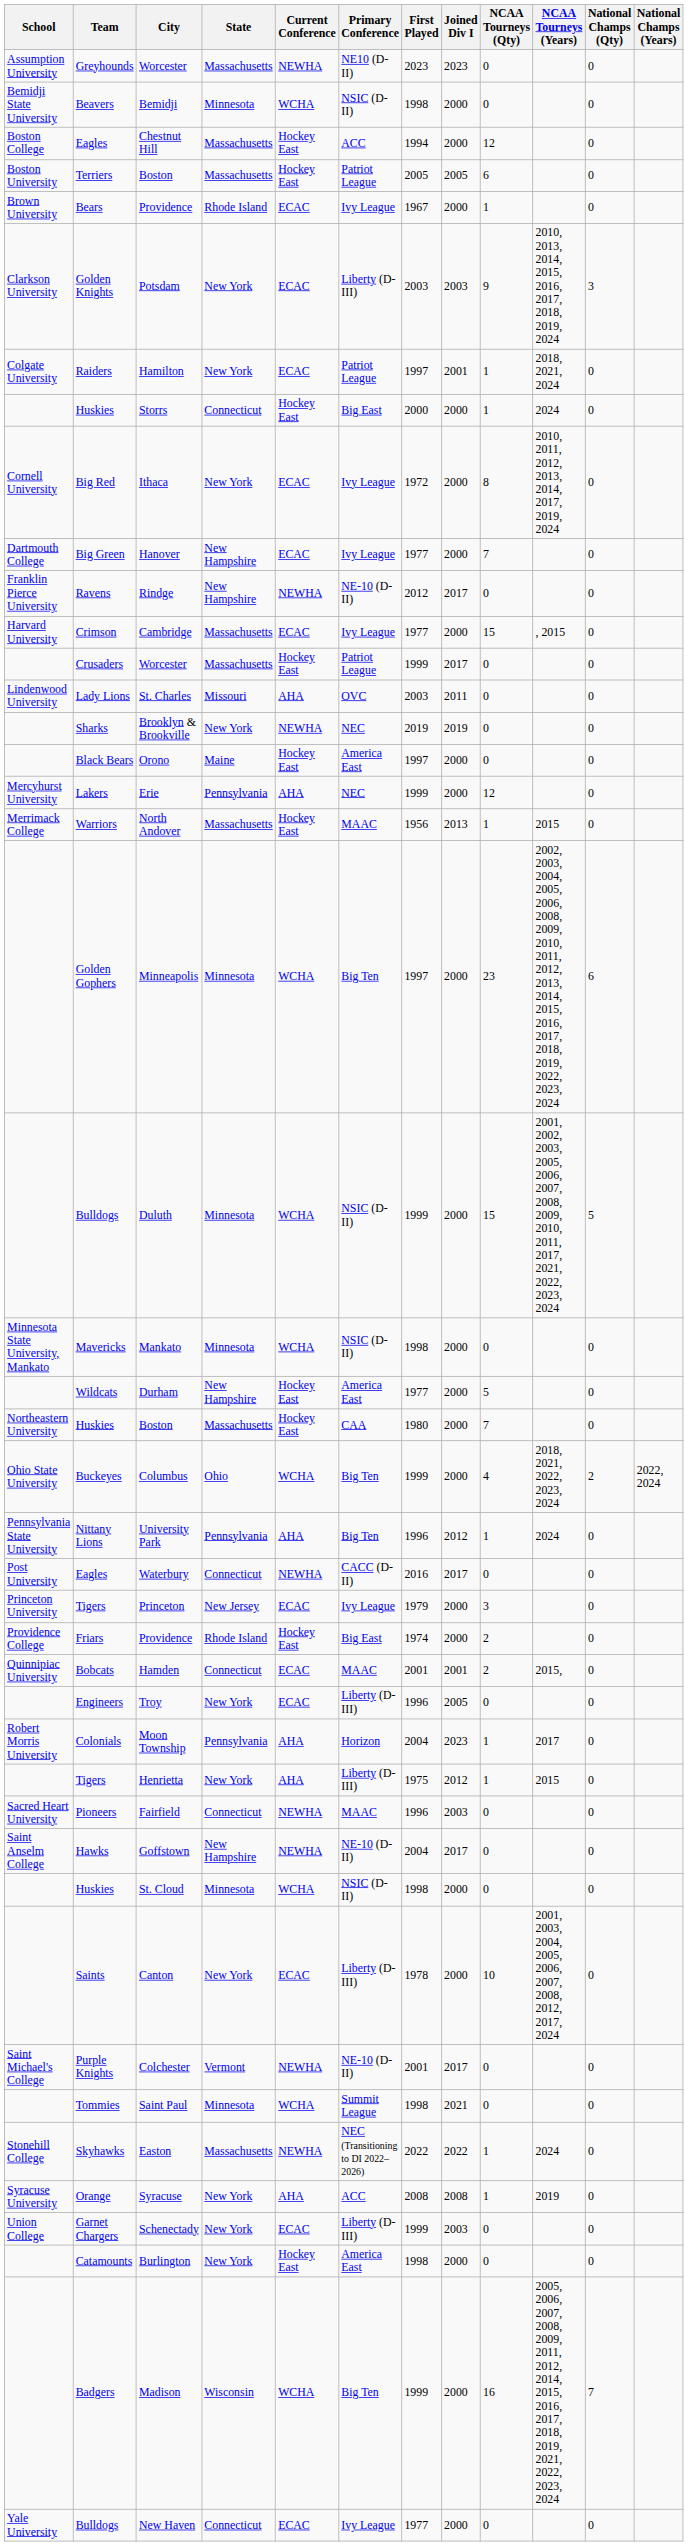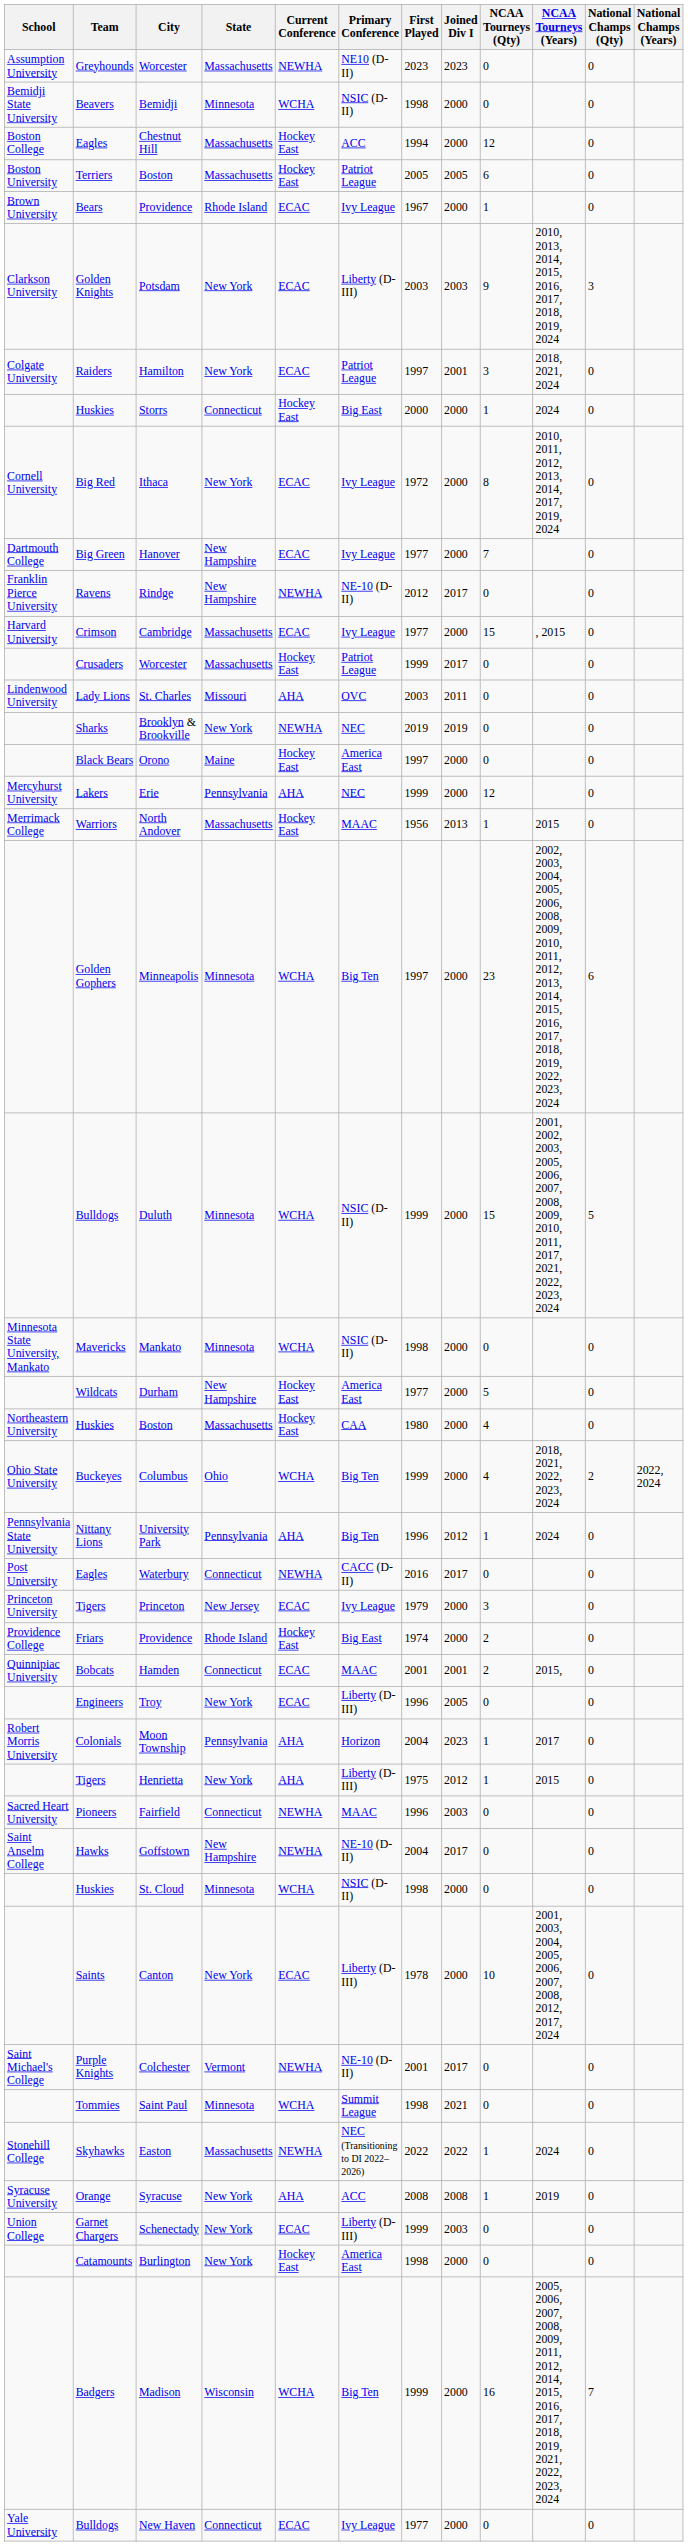(486, 371) 1 -> (486, 371) 3
(486, 1424) 7 -> (486, 1424) 4
